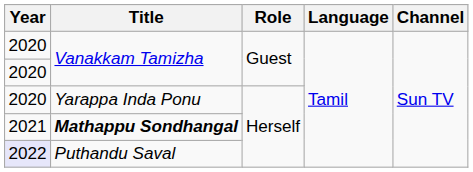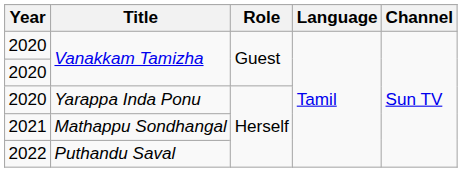(146, 126) bold -> (141, 126) normal
(28, 153) lavender background -> (28, 153) no background
